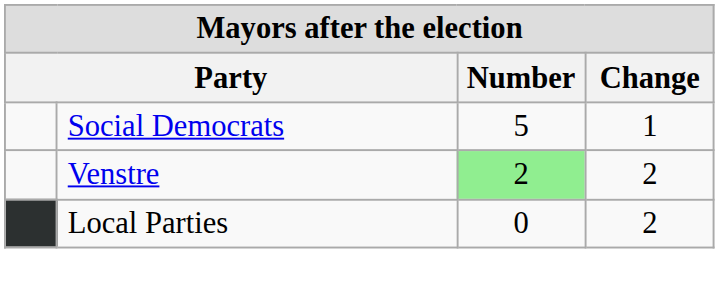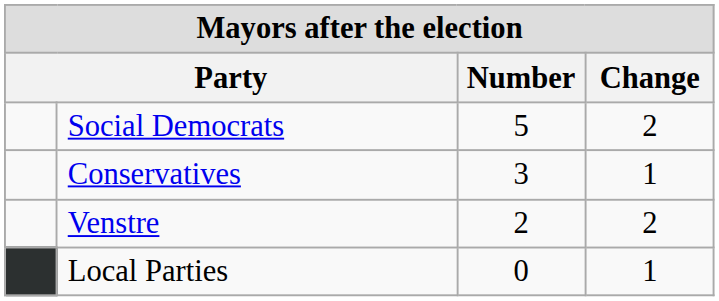(650, 125) 1 -> (650, 125) 2
+ row: (154, 174)
(521, 174) lightgreen background -> (521, 222) no background
(650, 222) 2 -> (650, 271) 1
